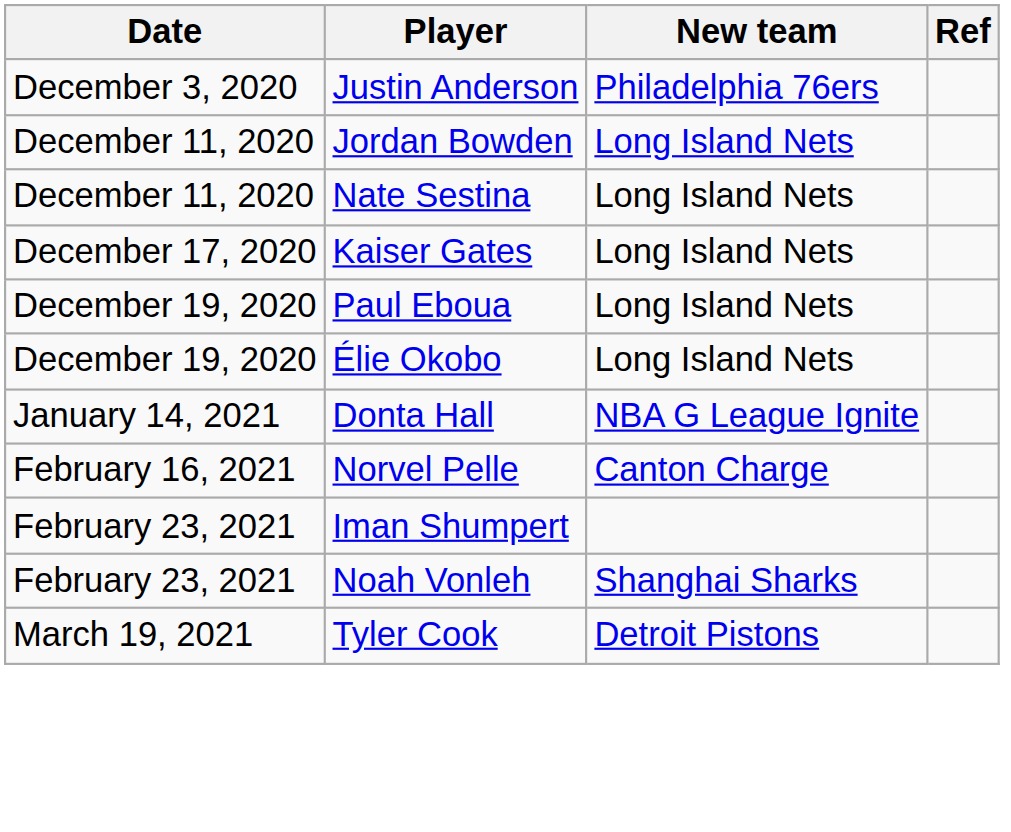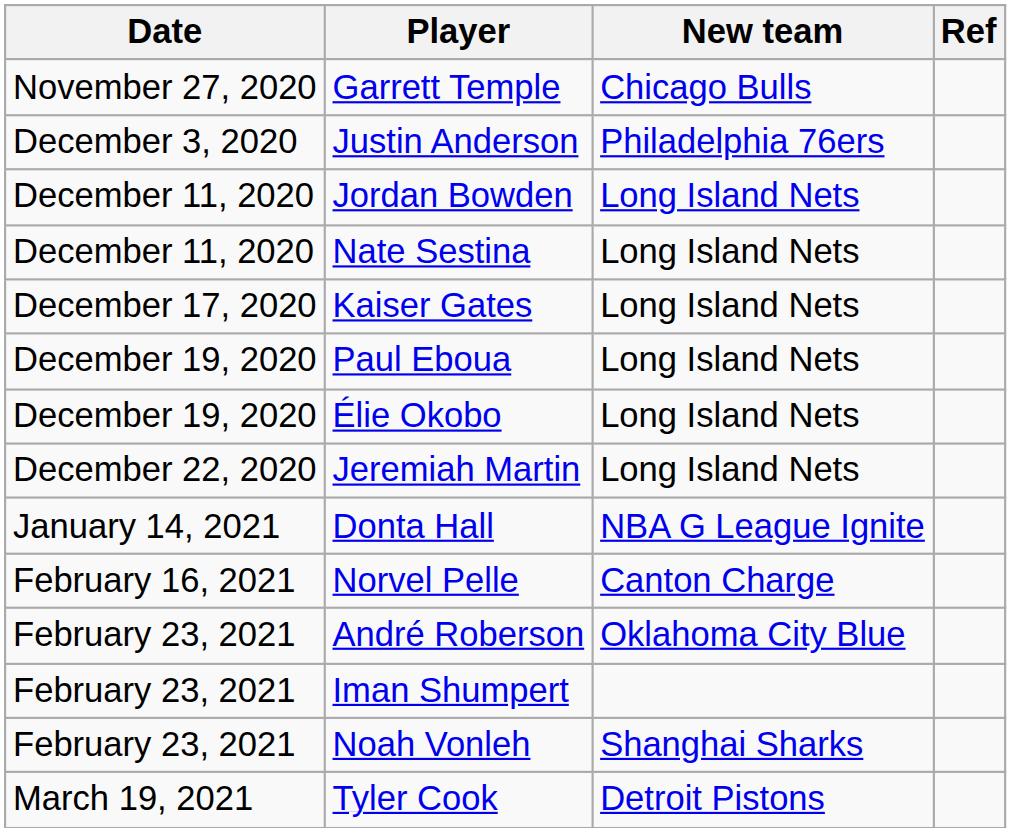+ row: (446, 86)
+ row: (456, 470)
+ row: (458, 634)
